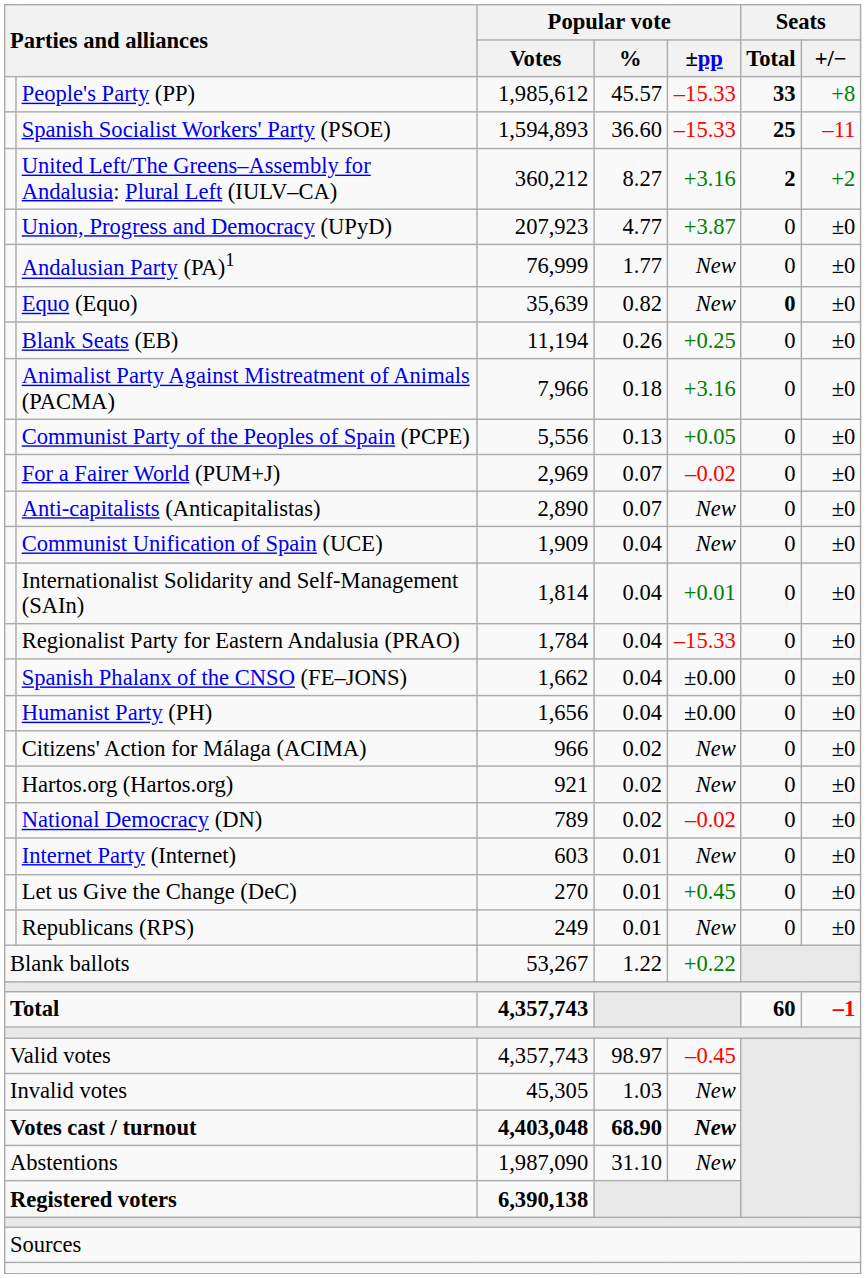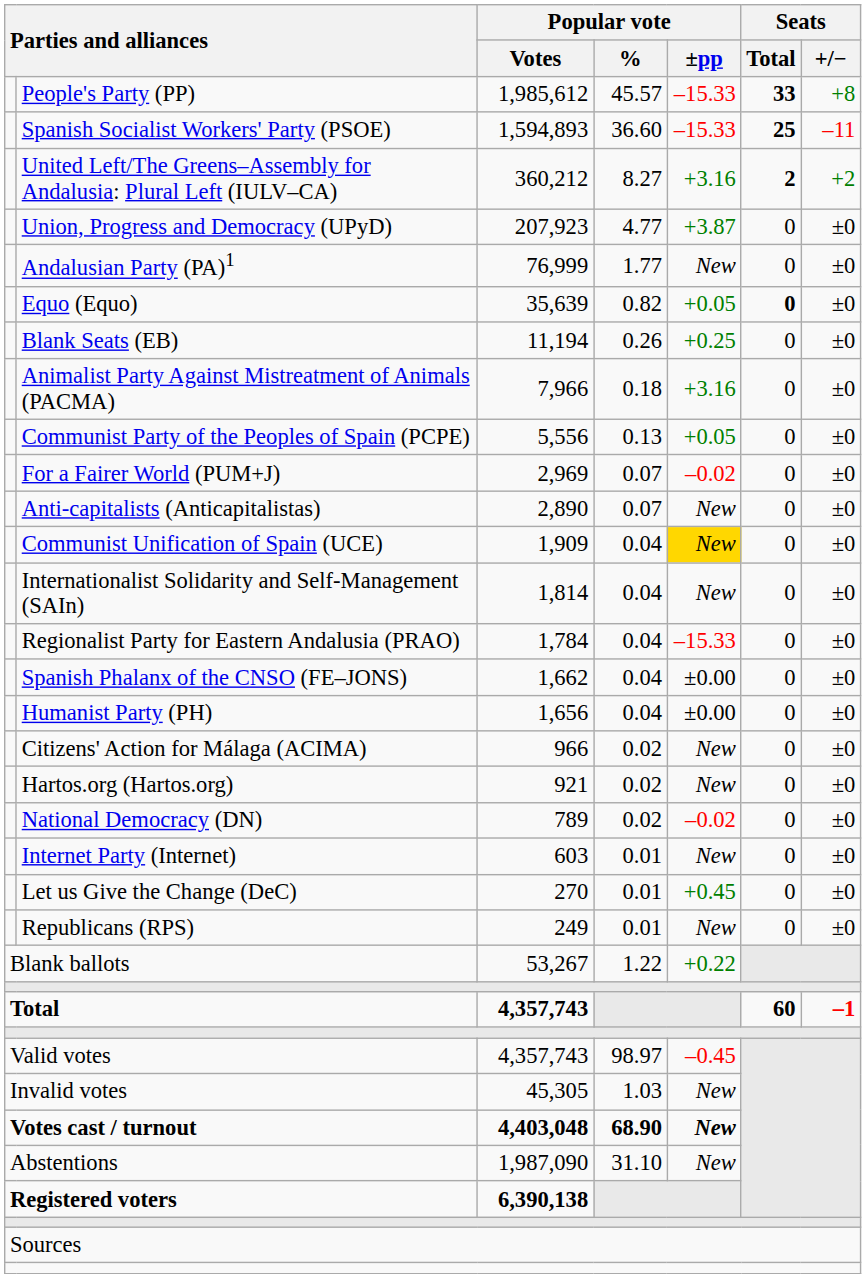(716, 304) New -> (710, 304) +0.05
(716, 544) no background -> (716, 544) gold background
(710, 592) +0.01 -> (716, 592) New
